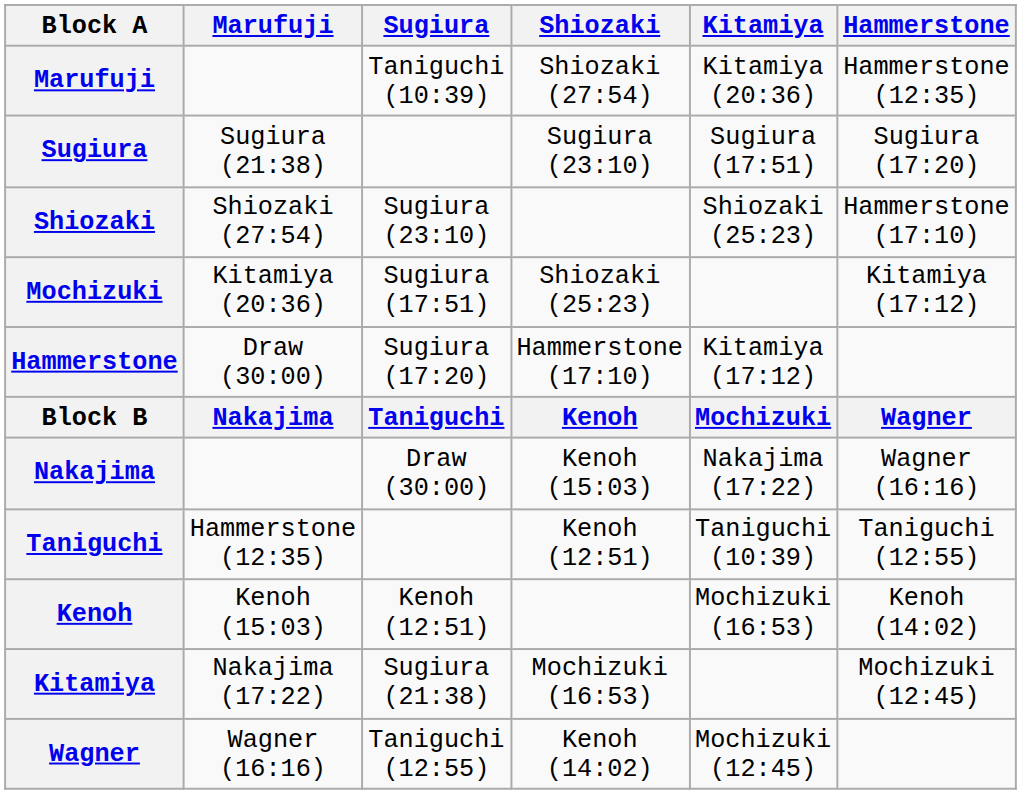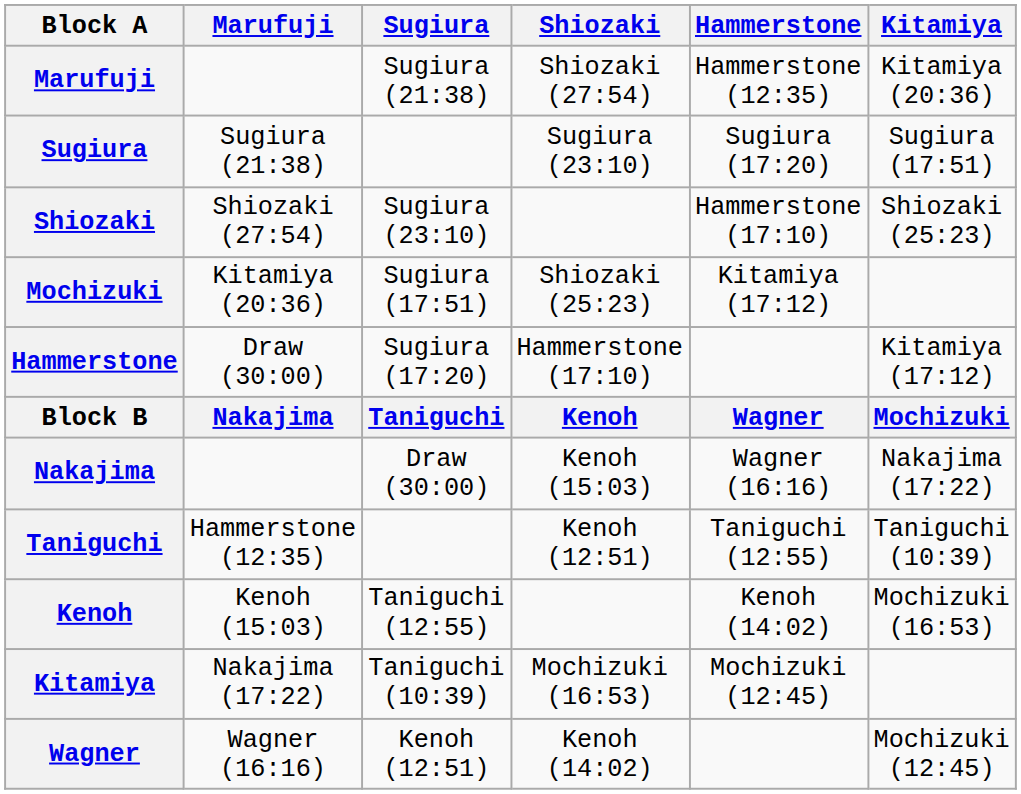columns swapped: (763, 26) <-> (926, 26)
(436, 81) Taniguchi (10:39) -> (436, 81) Sugiura (21:38)
(436, 614) Kenoh (12:51) -> (436, 614) Taniguchi (12:55)
(436, 684) Sugiura (21:38) -> (436, 684) Taniguchi (10:39)
(436, 754) Taniguchi (12:55) -> (436, 754) Kenoh (12:51)
